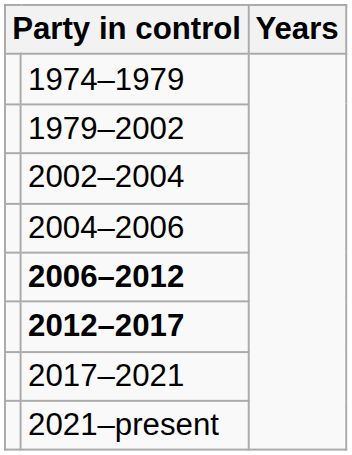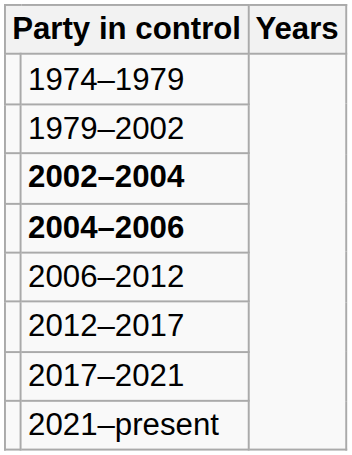(106, 177) normal -> (106, 177) bold
(106, 227) normal -> (106, 227) bold
(106, 276) bold -> (106, 276) normal
(106, 326) bold -> (106, 326) normal
